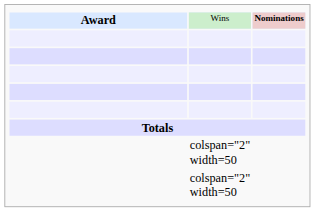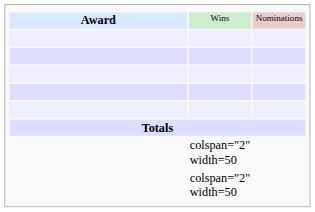(279, 18) bold -> (279, 18) normal
